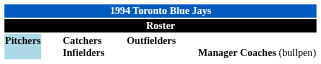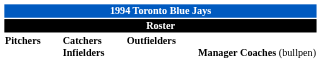(23, 40) lightblue background -> (23, 40) no background
